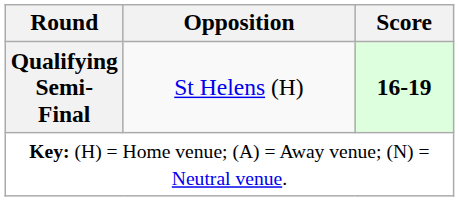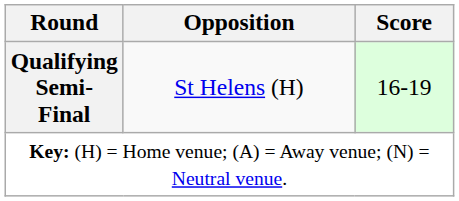(404, 86) bold -> (404, 86) normal
